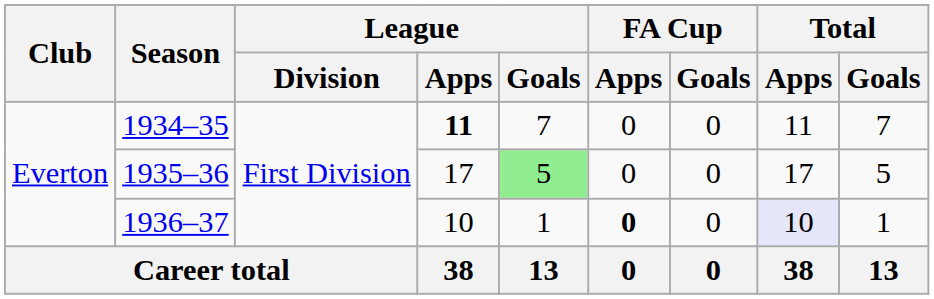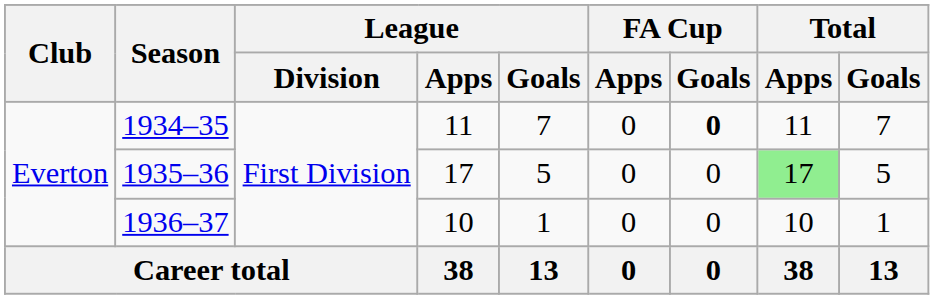(459, 125) bold -> (459, 125) normal
(713, 125) normal -> (713, 125) bold
(544, 173) lightgreen background -> (544, 173) no background
(798, 173) no background -> (798, 173) lightgreen background
(628, 221) bold -> (628, 221) normal
(798, 221) lavender background -> (798, 221) no background
